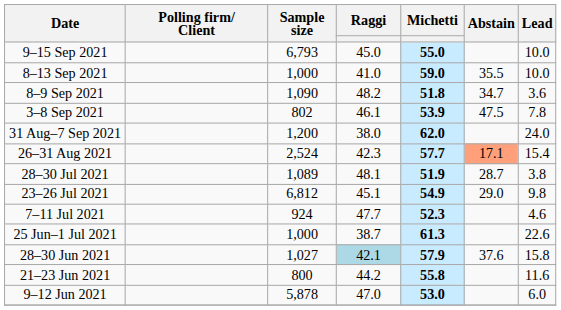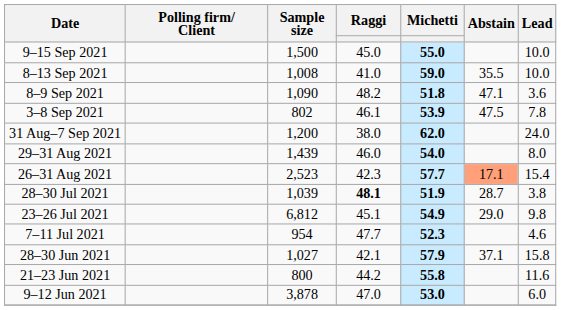(302, 52) 6,793 -> (302, 52) 1,500
(302, 72) 1,000 -> (302, 72) 1,008
(491, 93) 34.7 -> (491, 93) 47.1
+ row: (65, 153)
(302, 153) 2,524 -> (302, 173) 2,523
(302, 173) 1,089 -> (302, 194) 1,039
(369, 173) normal -> (369, 194) bold
(302, 214) 924 -> (302, 234) 954
- row: (65, 234)
(369, 254) lightblue background -> (369, 254) no background
(491, 254) 37.6 -> (491, 254) 37.1
(302, 295) 5,878 -> (302, 295) 3,878
